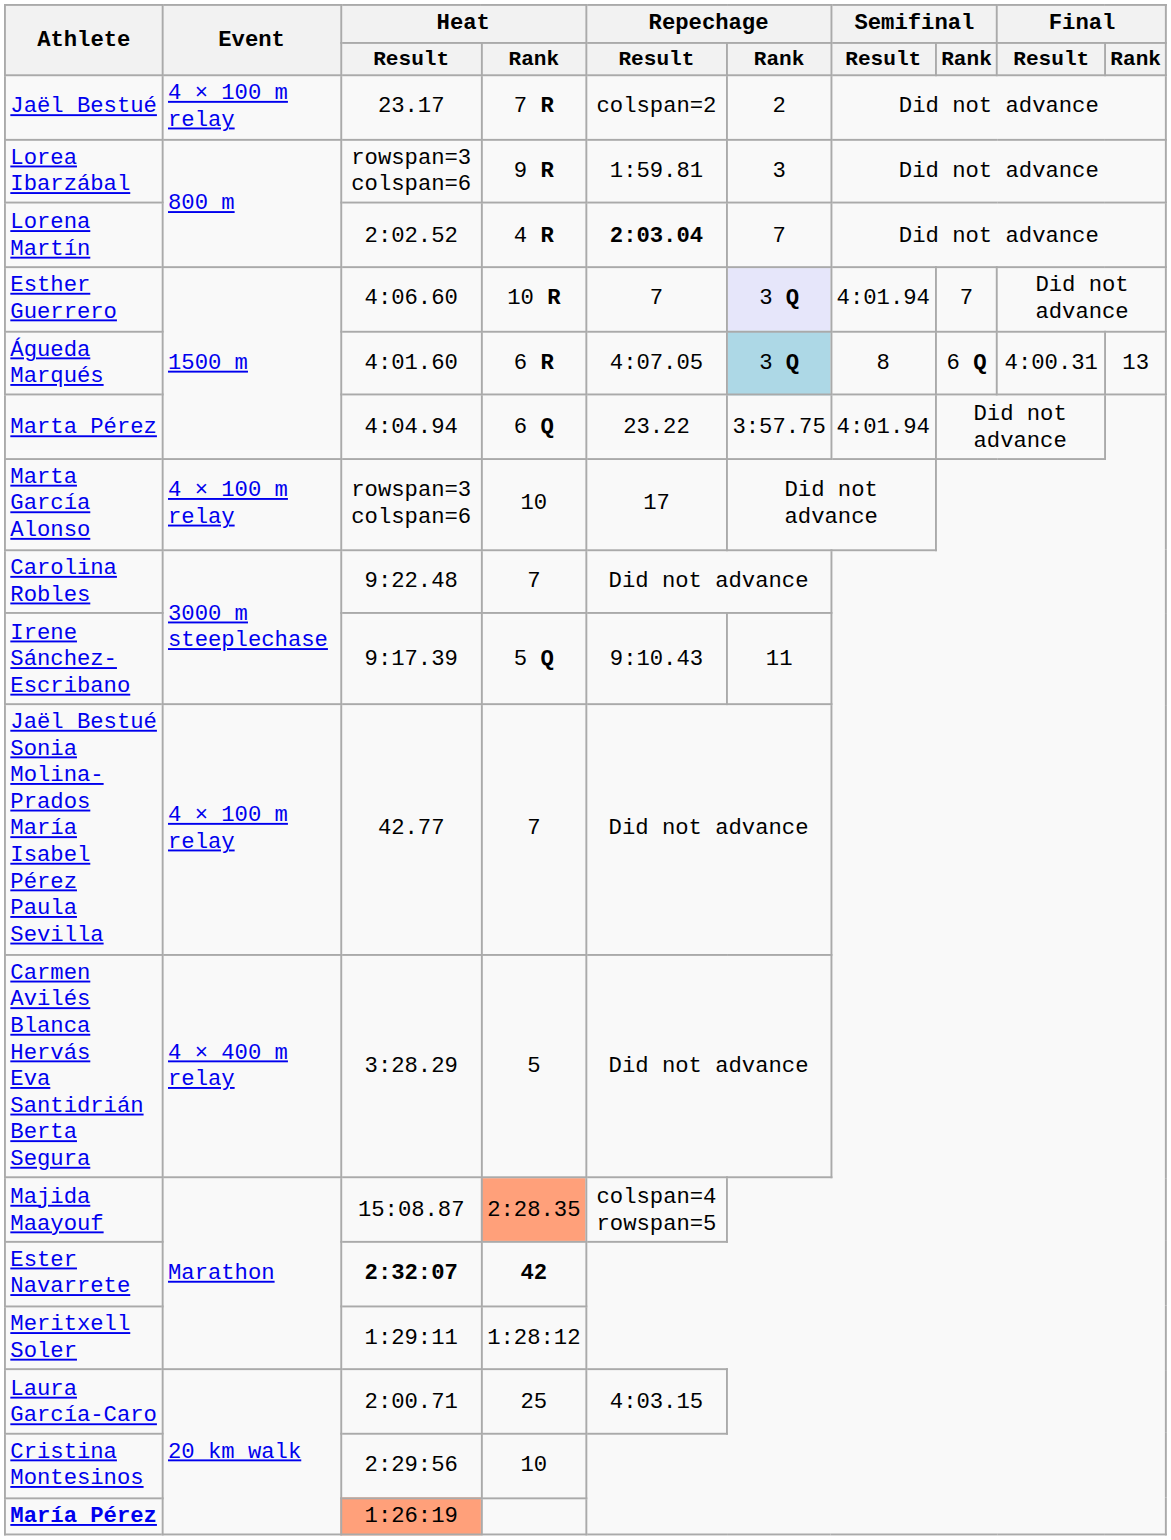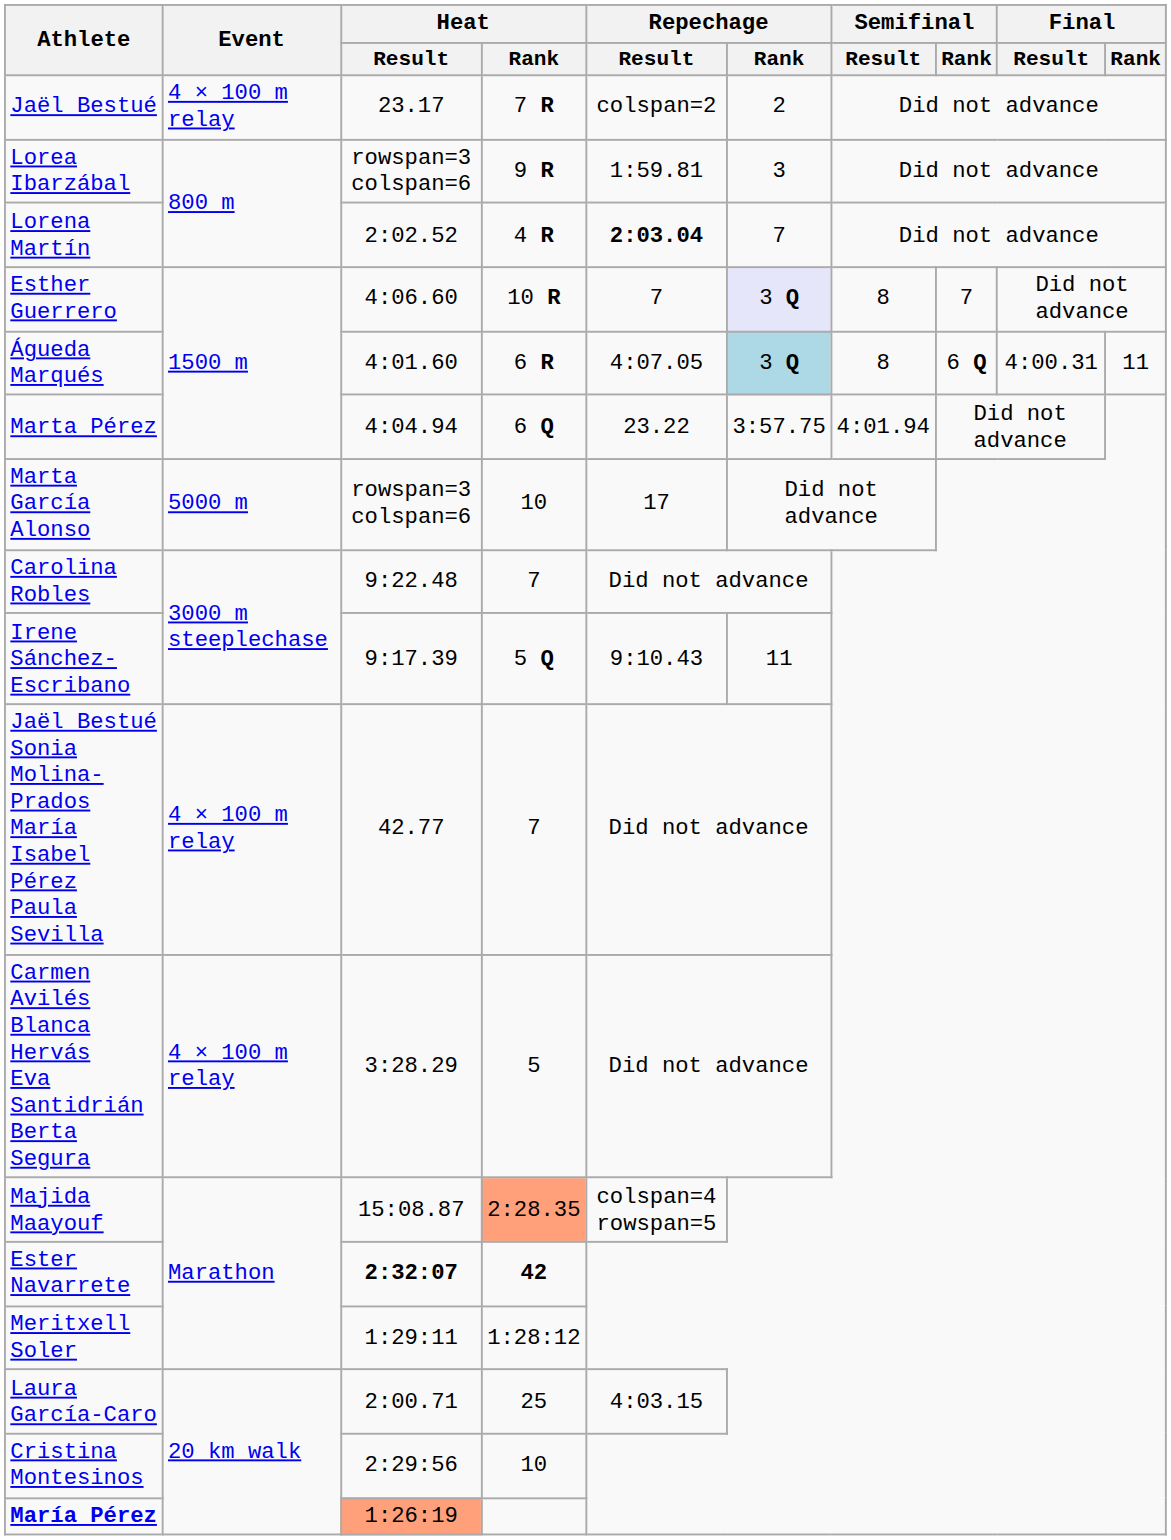(883, 299) 4:01.94 -> (883, 299) 8
(1136, 363) 13 -> (1136, 363) 11
(228, 504) 4 × 100 m relay -> (208, 504) 5000 m
(228, 1066) 4 × 400 m relay -> (228, 1066) 4 × 100 m relay
